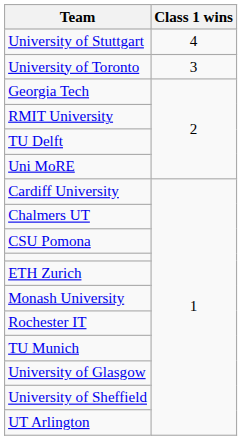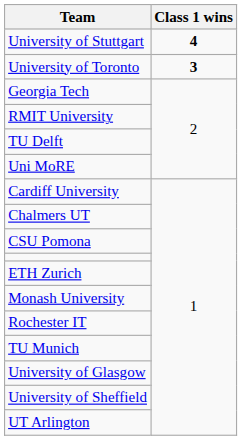(194, 41) normal -> (194, 41) bold
(194, 66) normal -> (194, 66) bold
